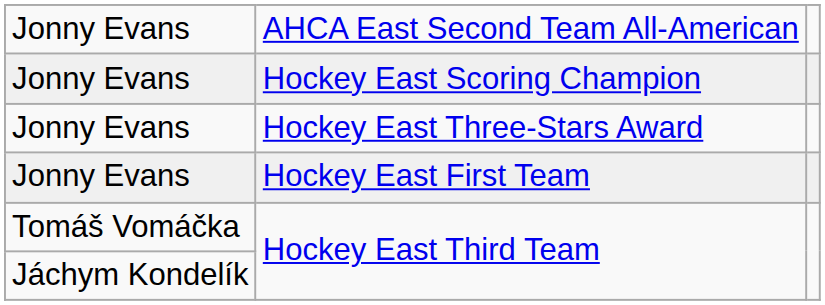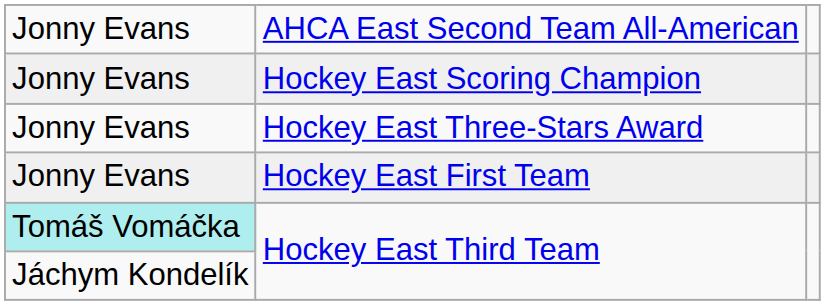(126, 226) no background -> (126, 226) paleturquoise background
